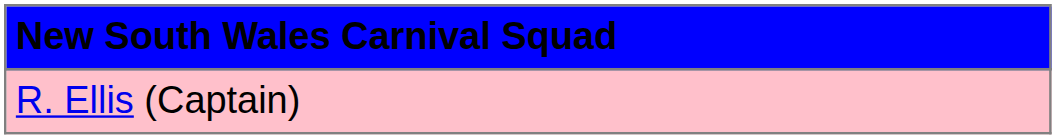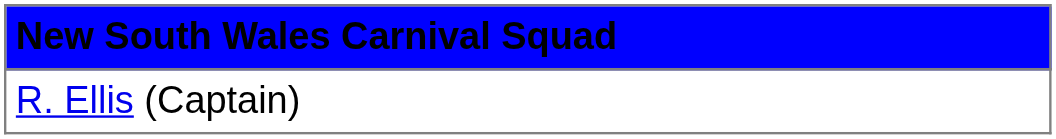(158, 100) pink background -> (158, 100) no background
